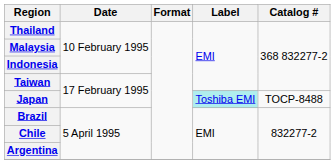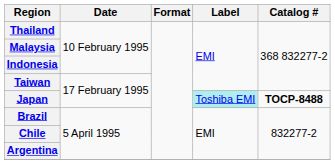(294, 99) normal -> (294, 99) bold
